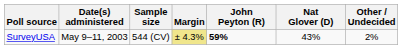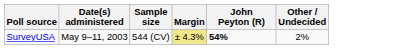- column: (311, 17)
(218, 37) 59% -> (218, 37) 54%
